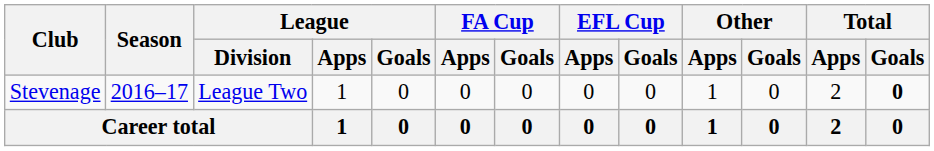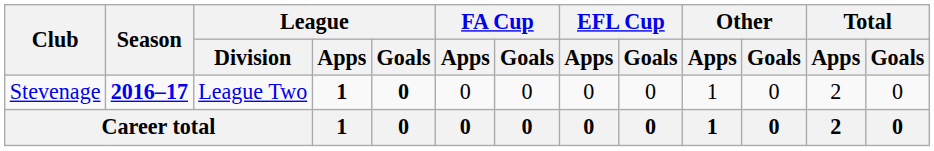(149, 92) normal -> (149, 92) bold
(342, 92) normal -> (342, 92) bold
(404, 92) normal -> (404, 92) bold
(897, 92) bold -> (897, 92) normal
